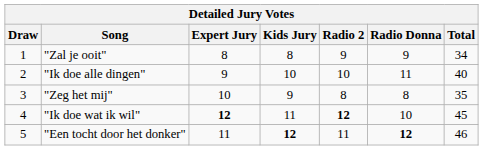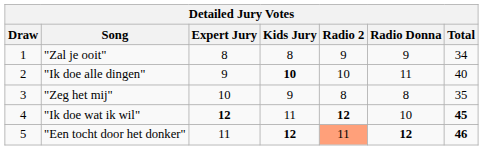(290, 74) normal -> (290, 74) bold
(461, 114) normal -> (461, 114) bold
(343, 134) no background -> (343, 134) lightsalmon background
(461, 134) normal -> (461, 134) bold
